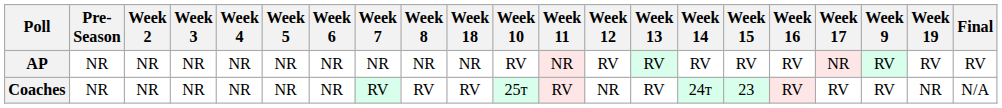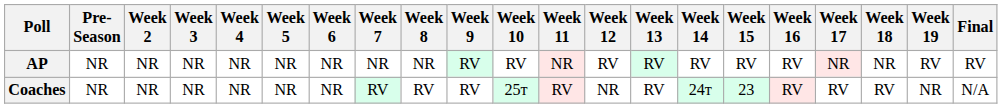columns swapped: (884, 27) <-> (470, 27)
